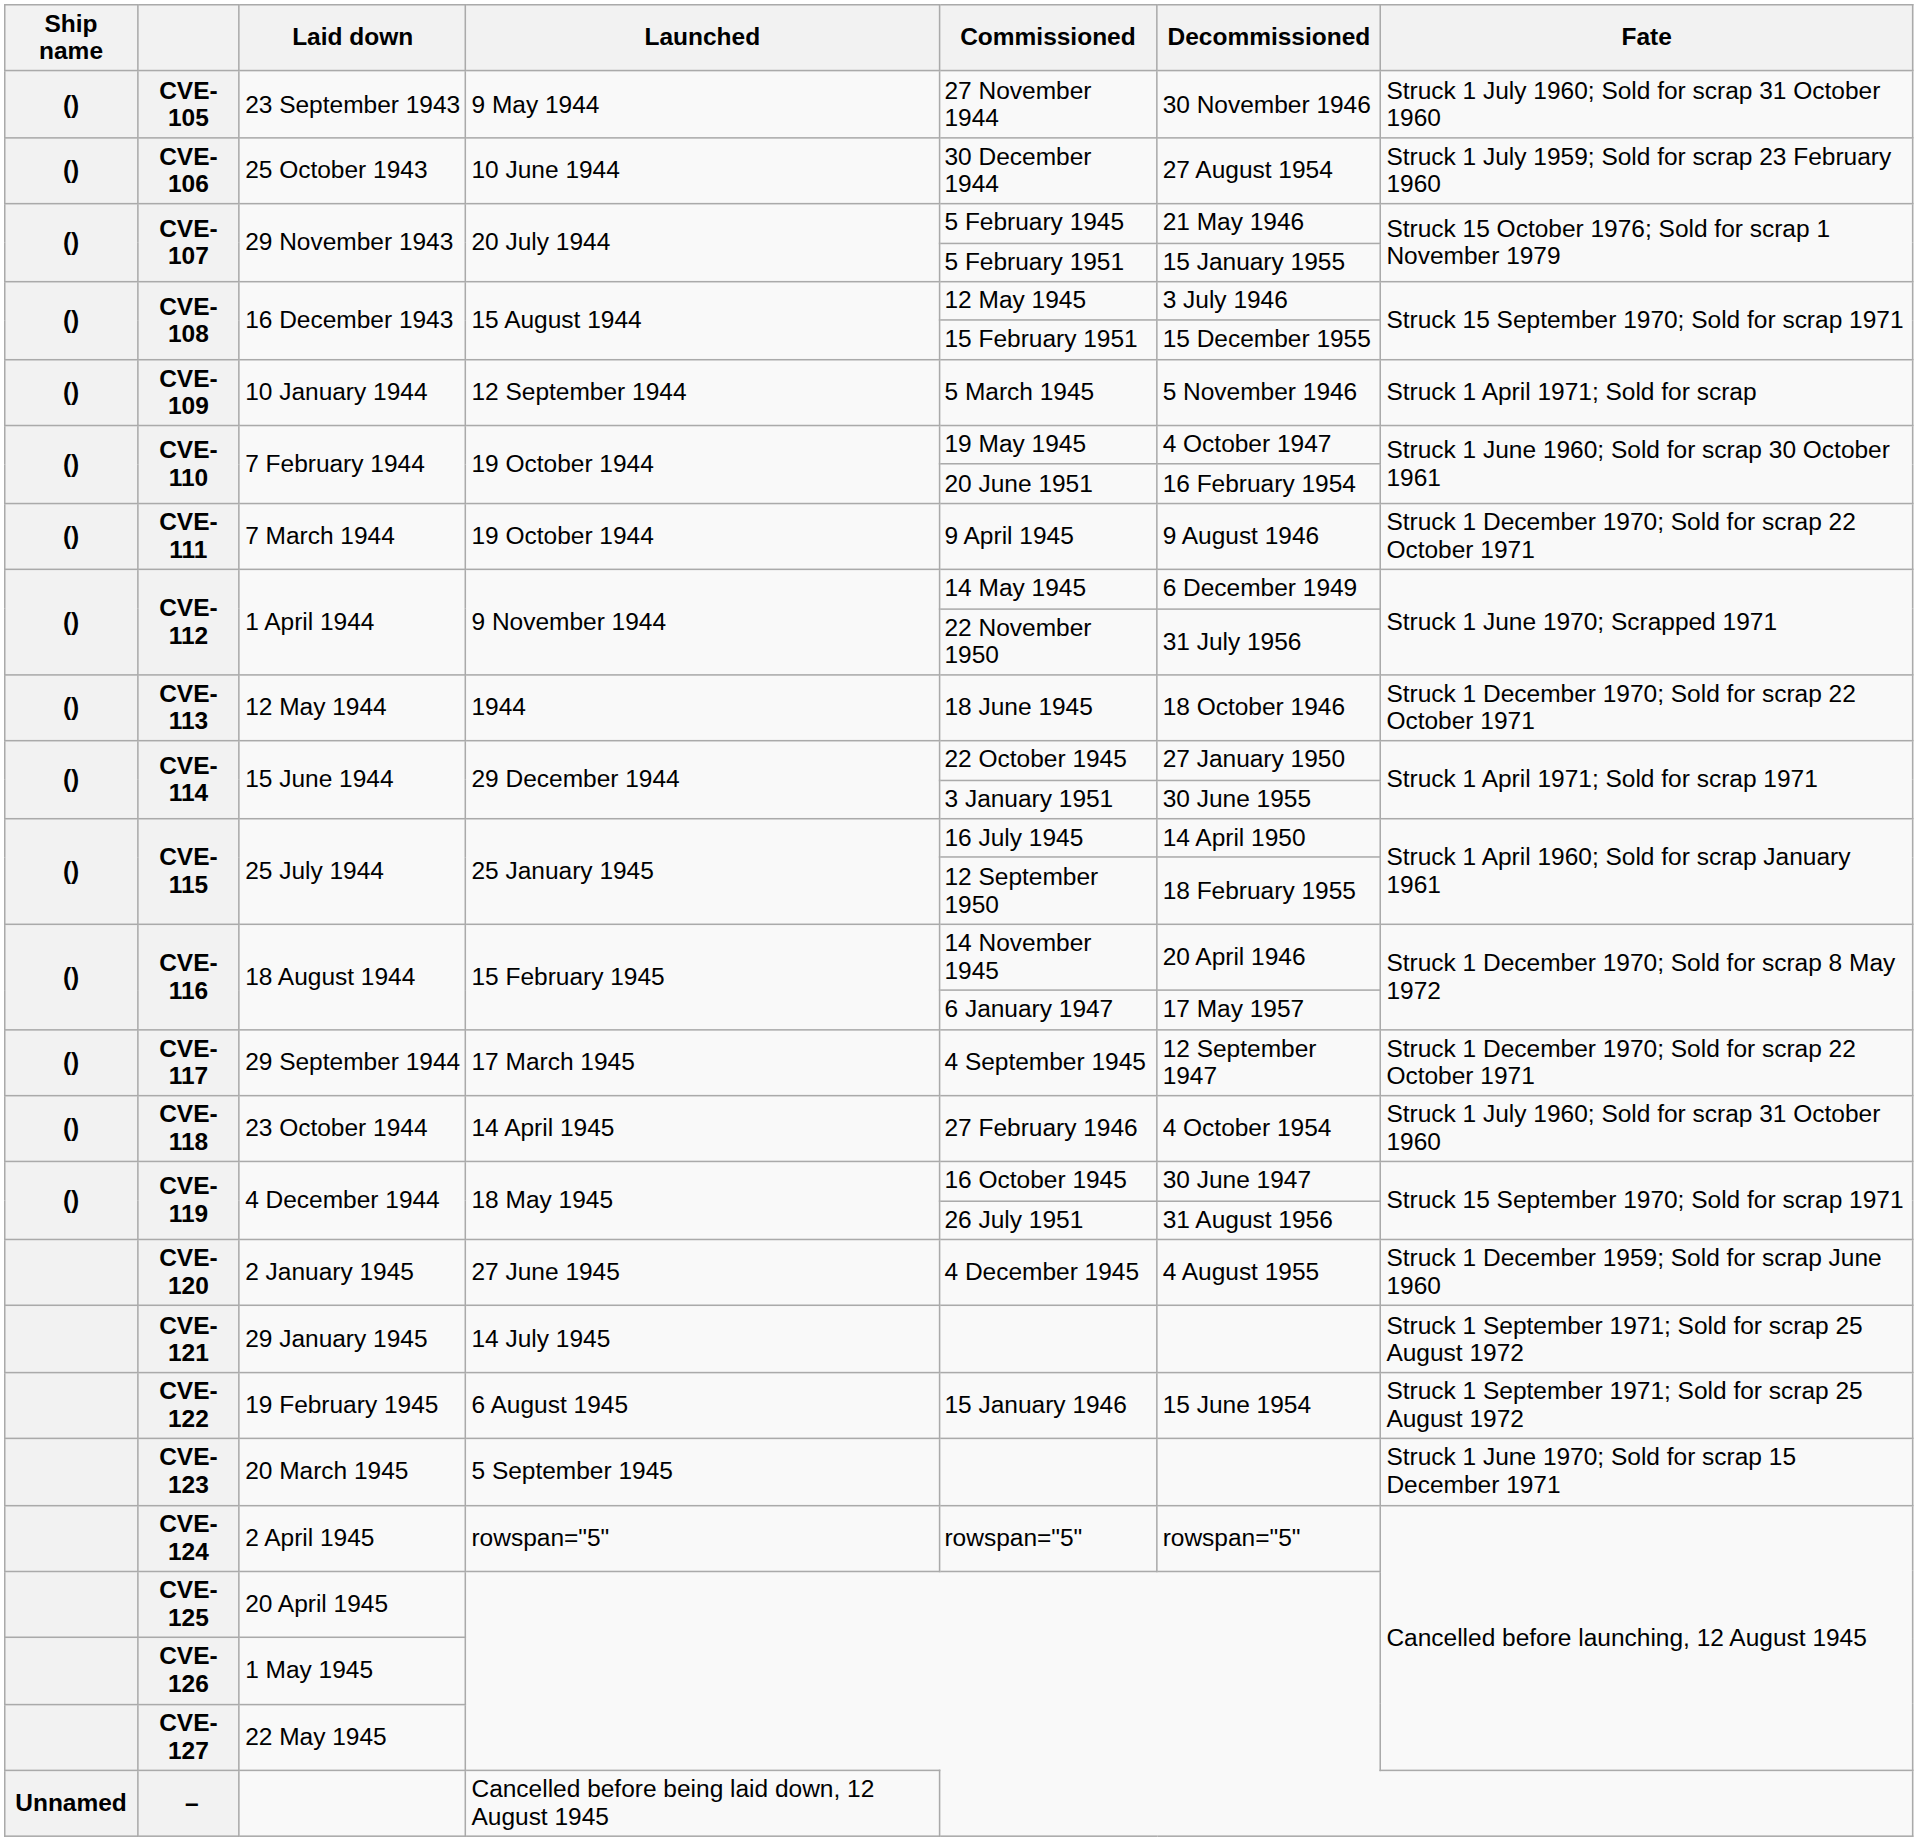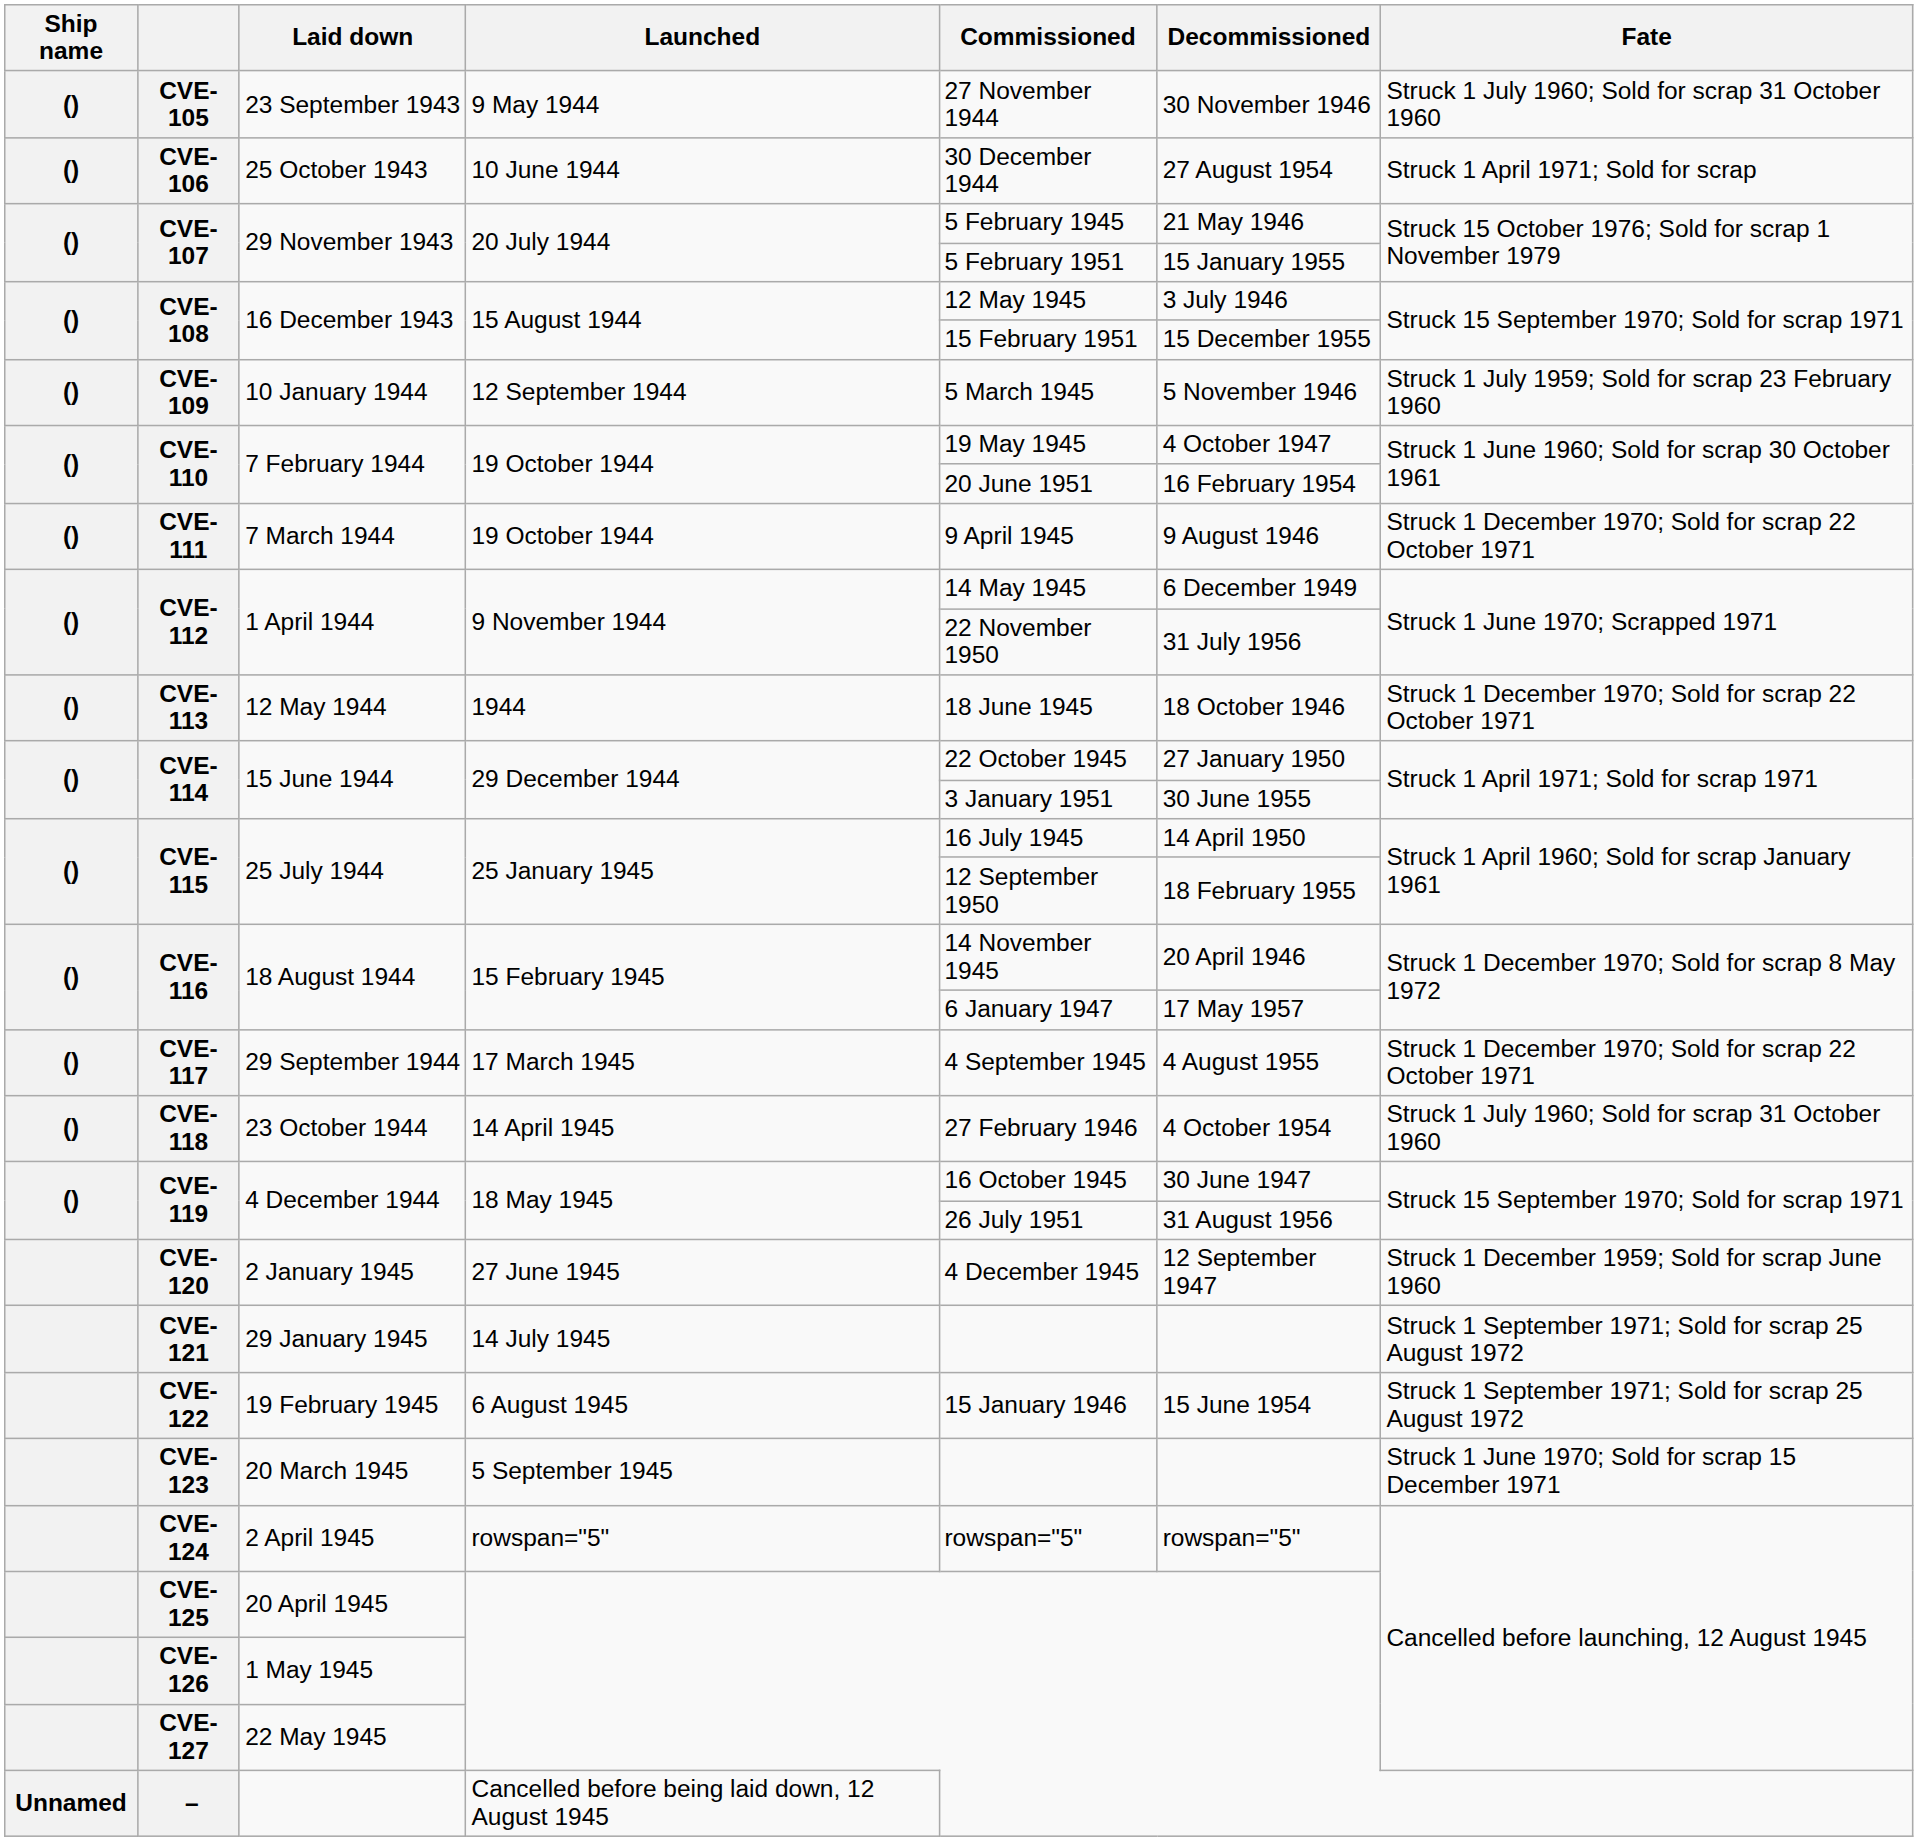(1639, 170) Struck 1 July 1959; Sold for scrap 23 February 1960 -> (1571, 170) Struck 1 April 1971; Sold for scrap
(1571, 392) Struck 1 April 1971; Sold for scrap -> (1639, 392) Struck 1 July 1959; Sold for scrap 23 February 1960
(1240, 1062) 12 September 1947 -> (1241, 1062) 4 August 1955
(1241, 1272) 4 August 1955 -> (1240, 1272) 12 September 1947
